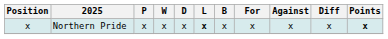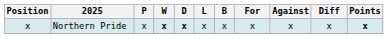(164, 26) normal -> (164, 26) bold
(184, 26) normal -> (184, 26) bold
(204, 26) bold -> (204, 26) normal
